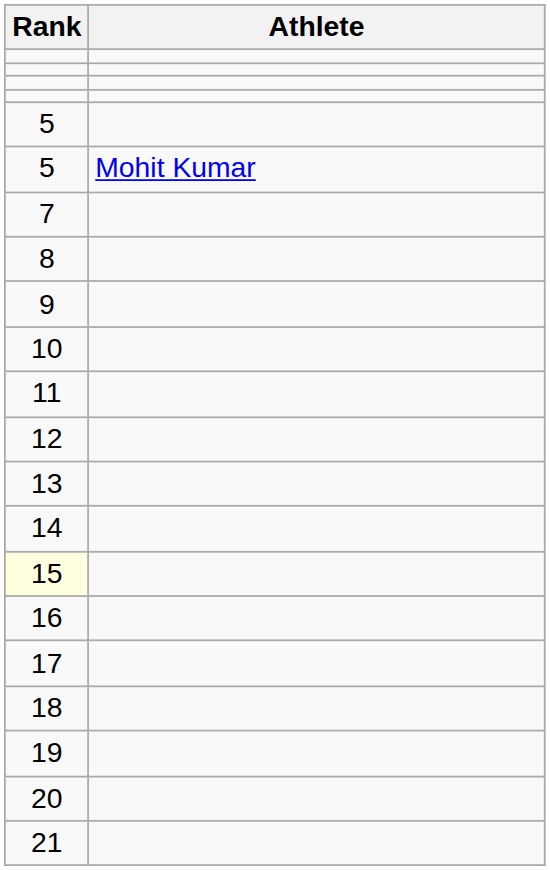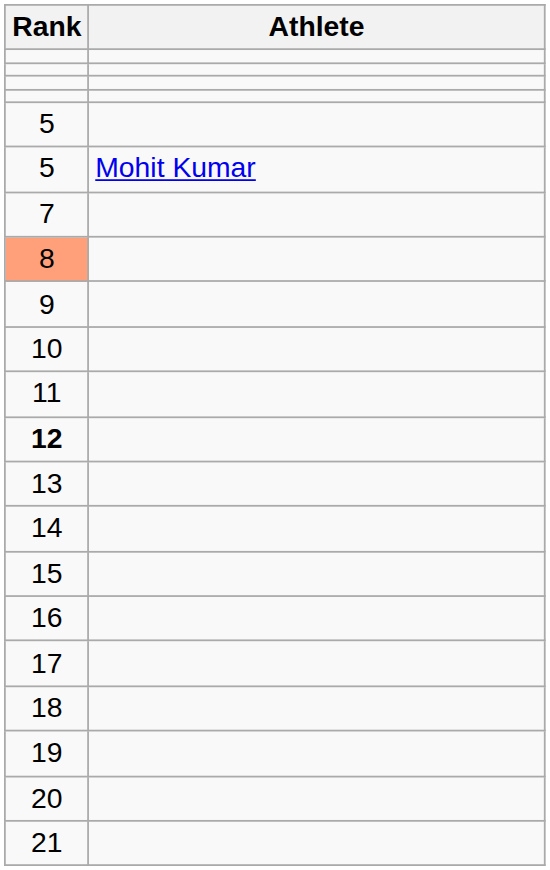(47, 258) no background -> (47, 258) lightsalmon background
(47, 438) normal -> (47, 438) bold
(47, 573) lightyellow background -> (47, 573) no background
